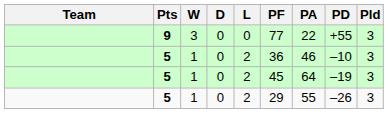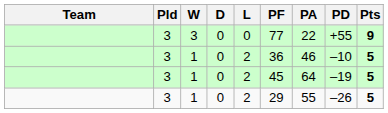columns swapped: (370, 14) <-> (167, 14)
